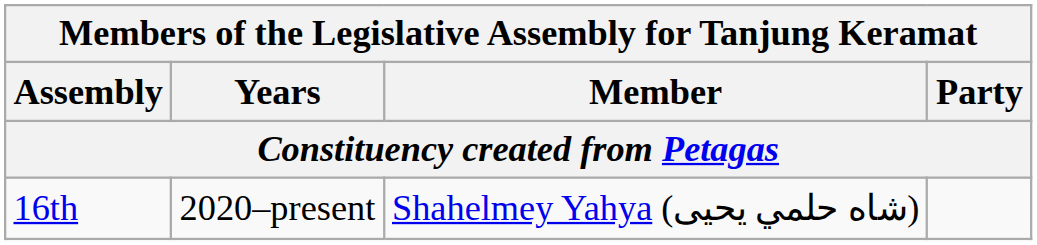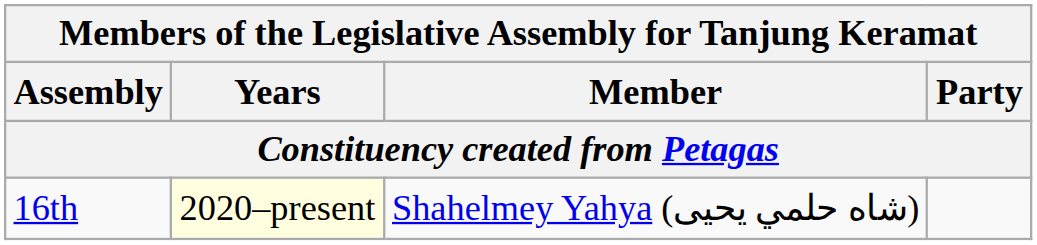(277, 207) no background -> (277, 207) lightyellow background
